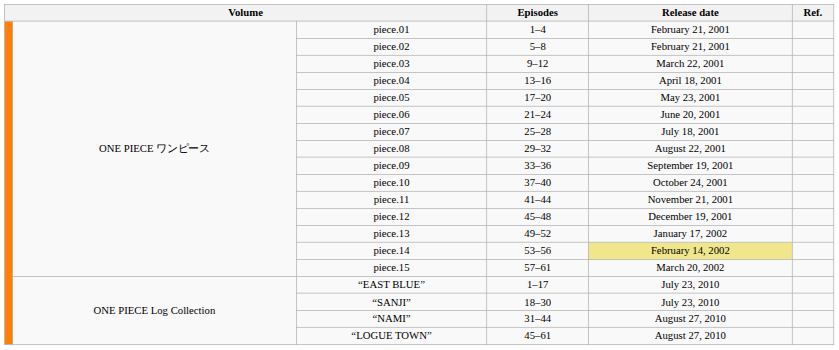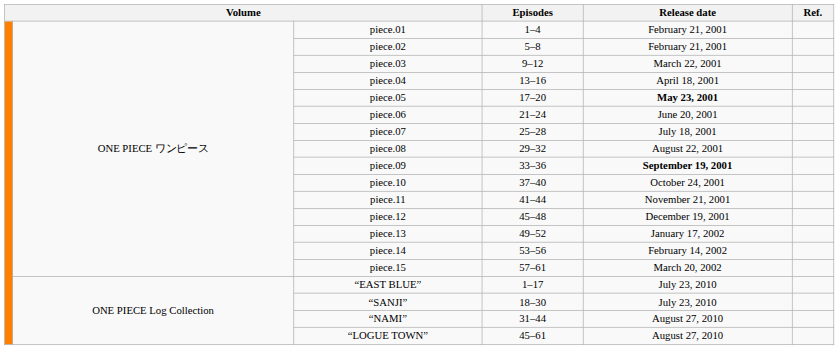(690, 98) normal -> (688, 98) bold
(690, 166) normal -> (688, 166) bold
(690, 251) khaki background -> (688, 251) no background
